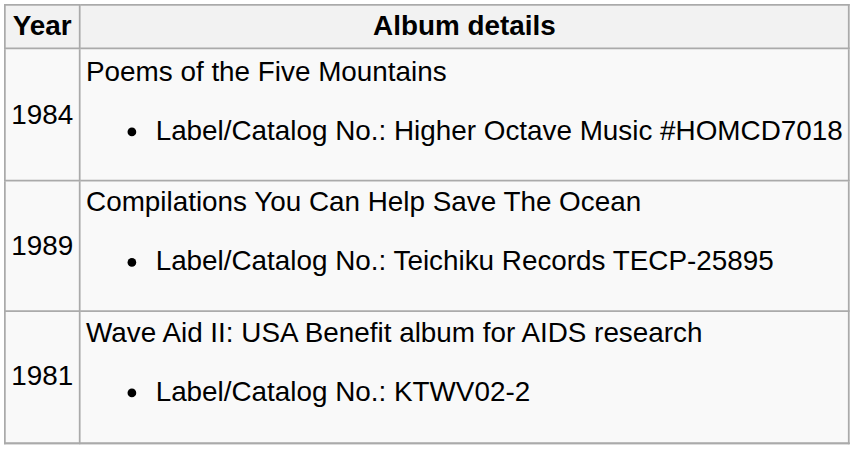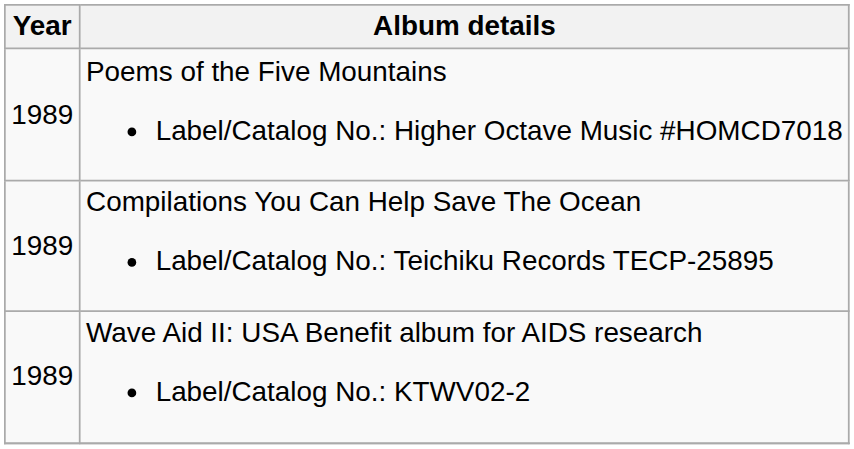(42, 114) 1984 -> (42, 114) 1989
(42, 376) 1981 -> (42, 376) 1989
